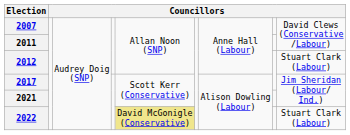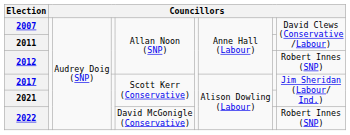(311, 62) Stuart Clark (Labour) -> (311, 62) Robert Innes (SNP)
(155, 118) khaki background -> (155, 118) no background
(311, 118) Stuart Clark (Labour) -> (311, 118) Robert Innes (SNP)
